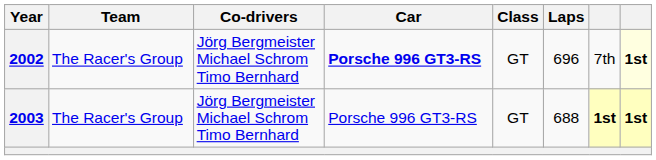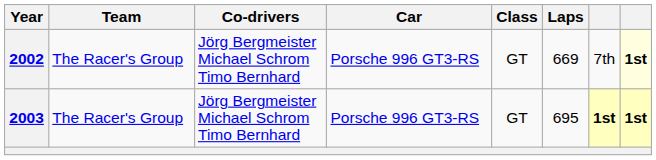(405, 59) bold -> (405, 59) normal
(566, 59) 696 -> (566, 59) 669
(566, 118) 688 -> (566, 118) 695
